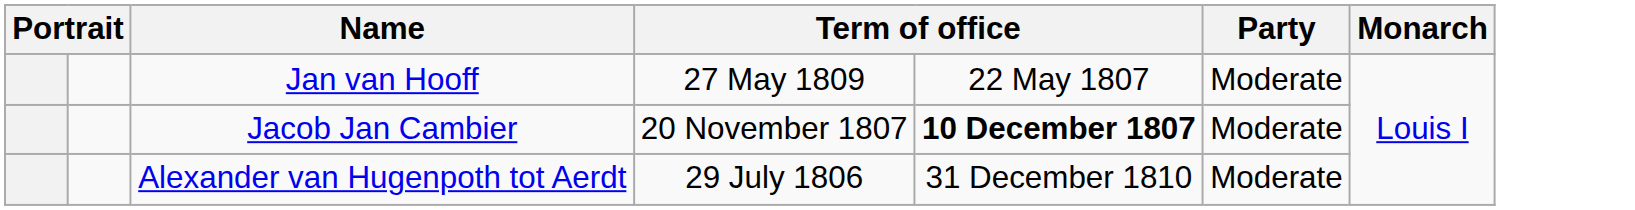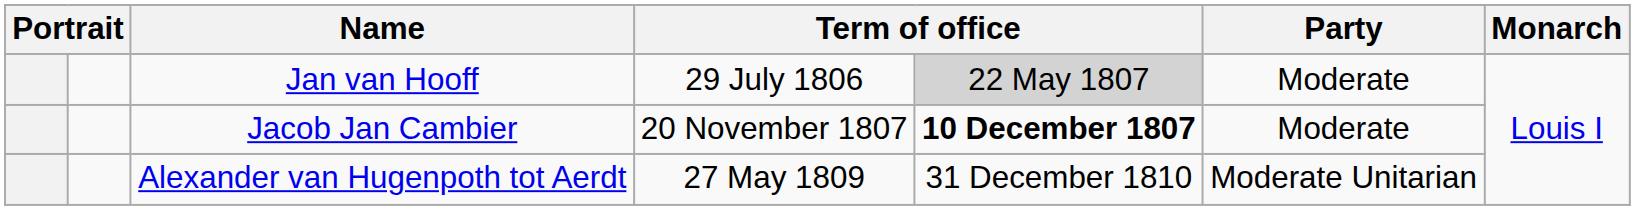(774, 79) 27 May 1809 -> (774, 79) 29 July 1806
(1059, 79) no background -> (1059, 79) lightgrey background
(774, 178) 29 July 1806 -> (774, 178) 27 May 1809
(1276, 178) Moderate -> (1344, 178) Moderate Unitarian
